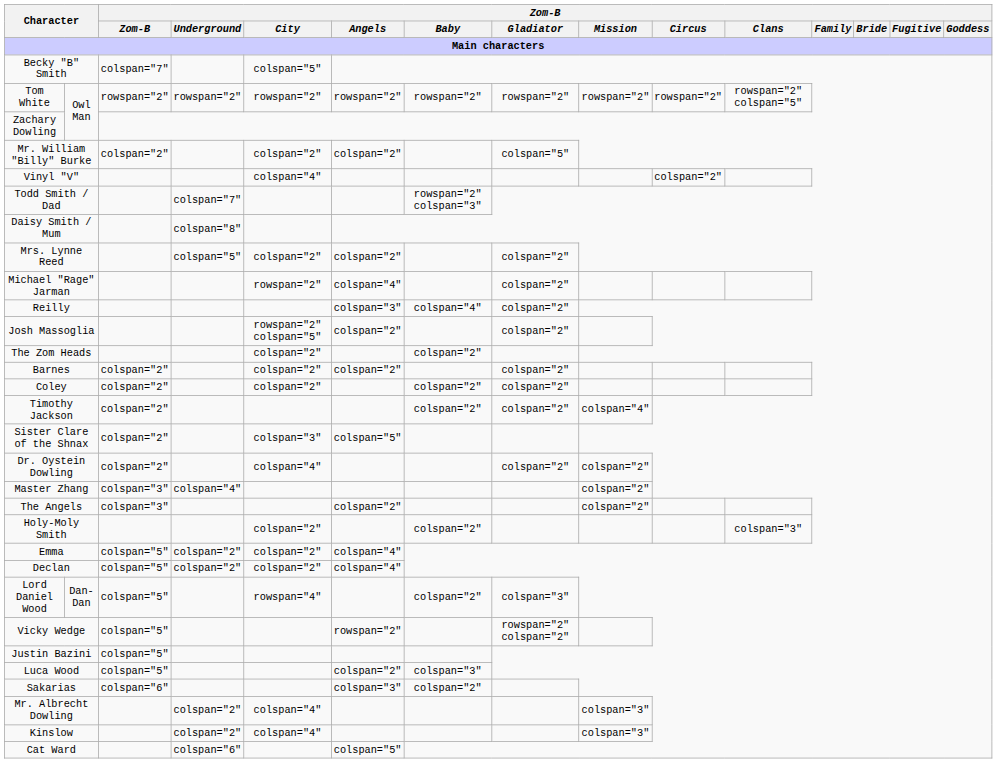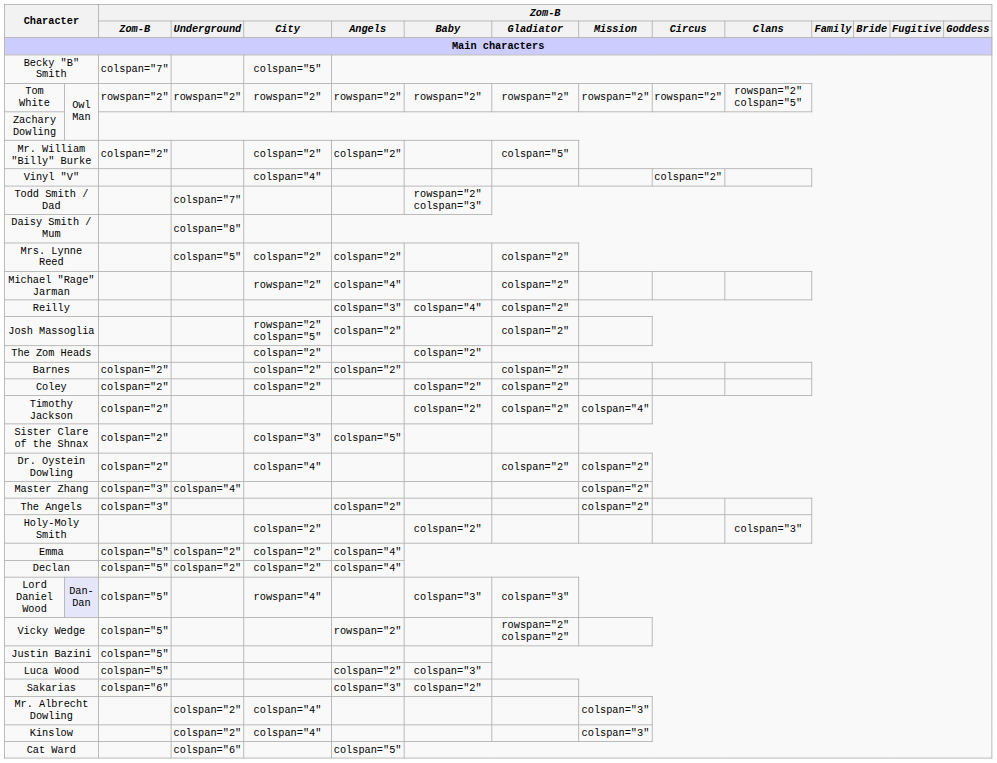(81, 597) no background -> (81, 597) lavender background
(448, 597) colspan="2" -> (448, 597) colspan="3"
